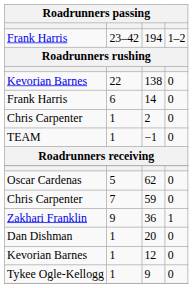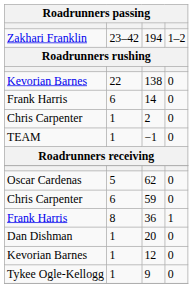(37, 38) Frank Harris -> (47, 38) Zakhari Franklin
(112, 199) 7 -> (112, 199) 6
(47, 218) Zakhari Franklin -> (37, 218) Frank Harris
(112, 218) 9 -> (112, 218) 8
